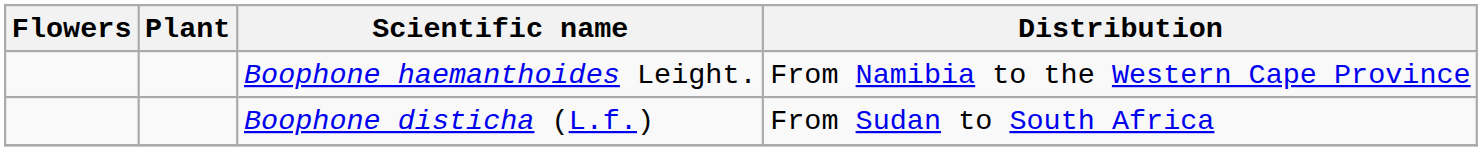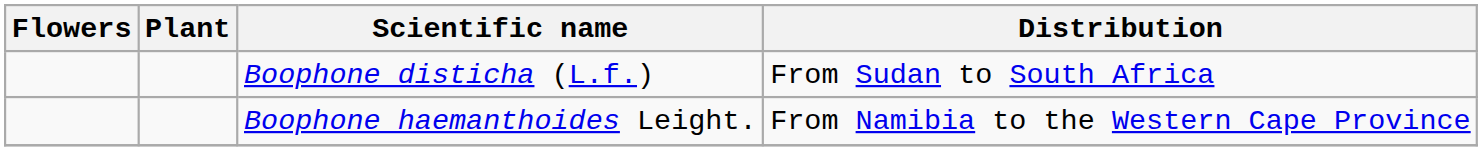rows swapped: (449, 121) <-> (500, 75)
